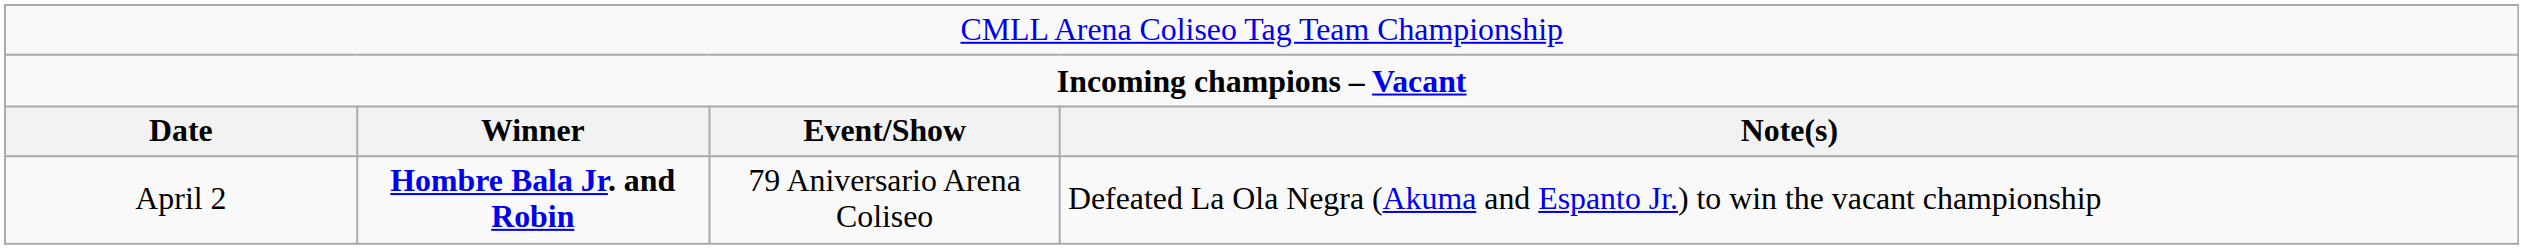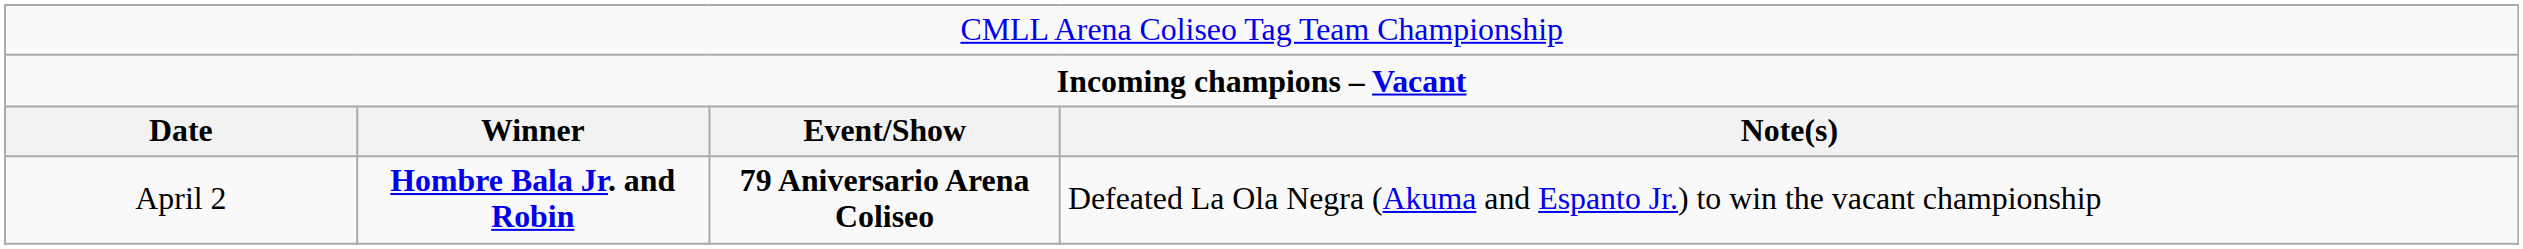(885, 199) normal -> (885, 199) bold
